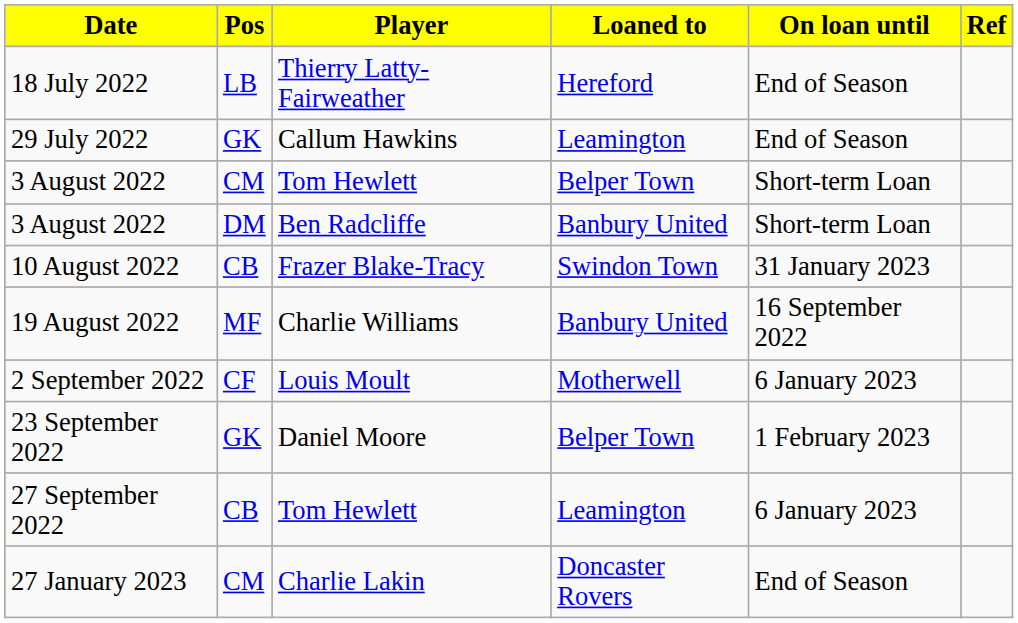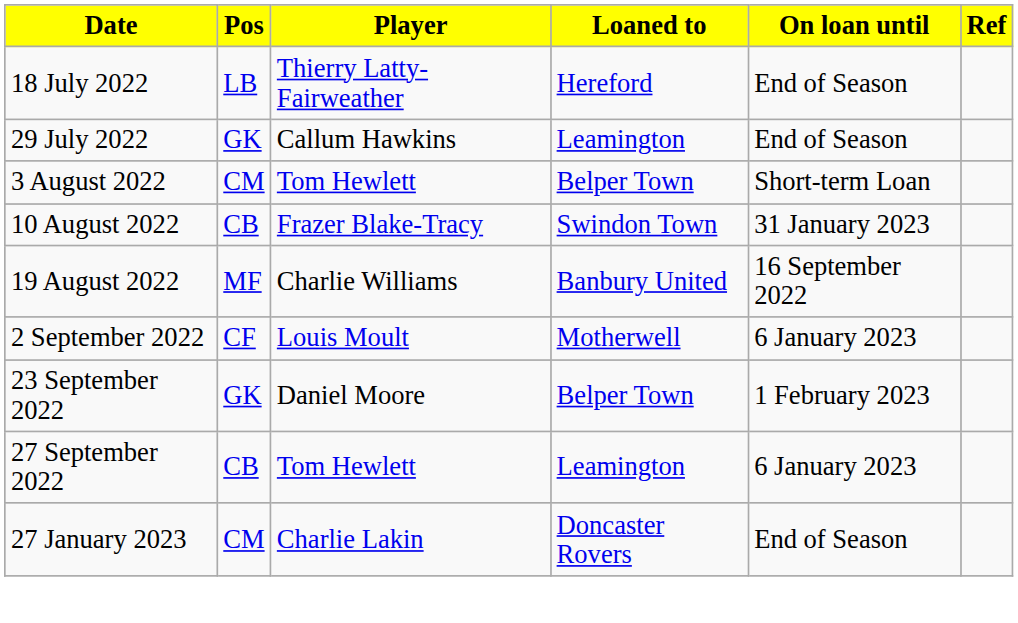- row: (88, 223)
